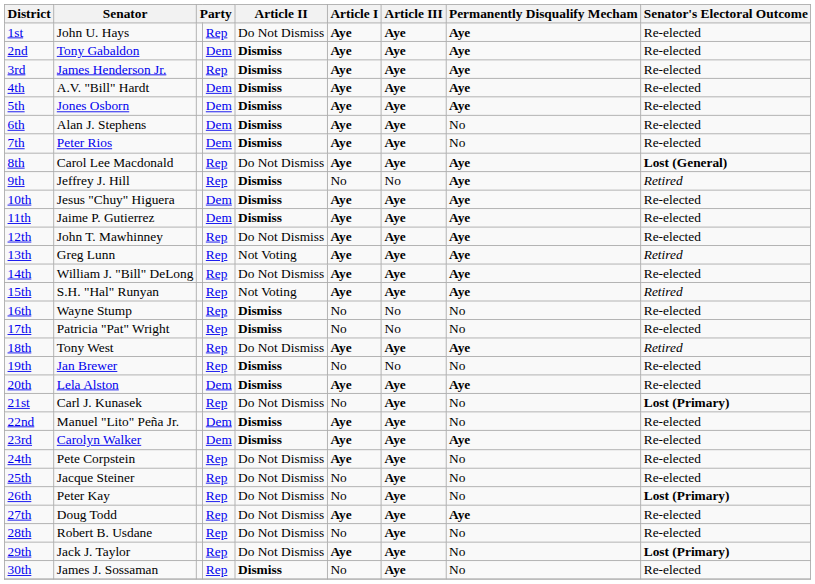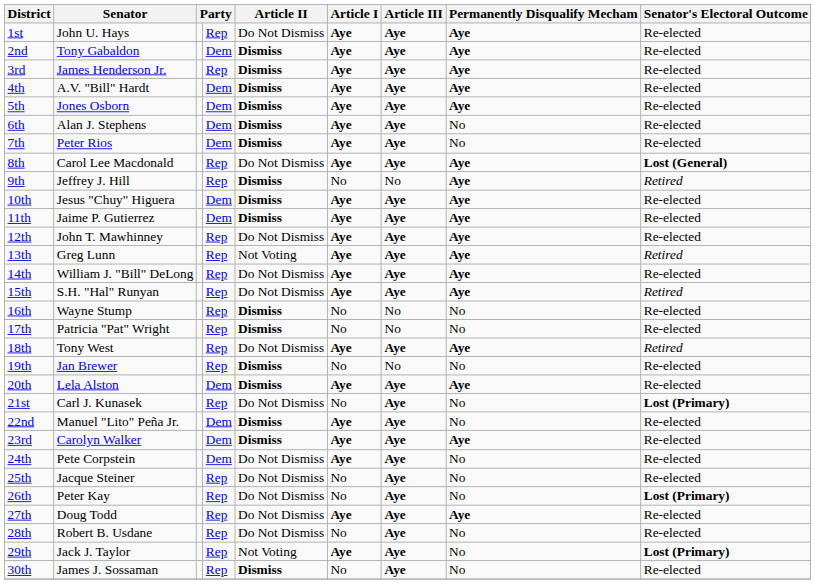(267, 291) Not Voting -> (281, 291) Do Not Dismiss
(217, 458) Rep -> (219, 458) Dem
(281, 551) Do Not Dismiss -> (267, 551) Not Voting
